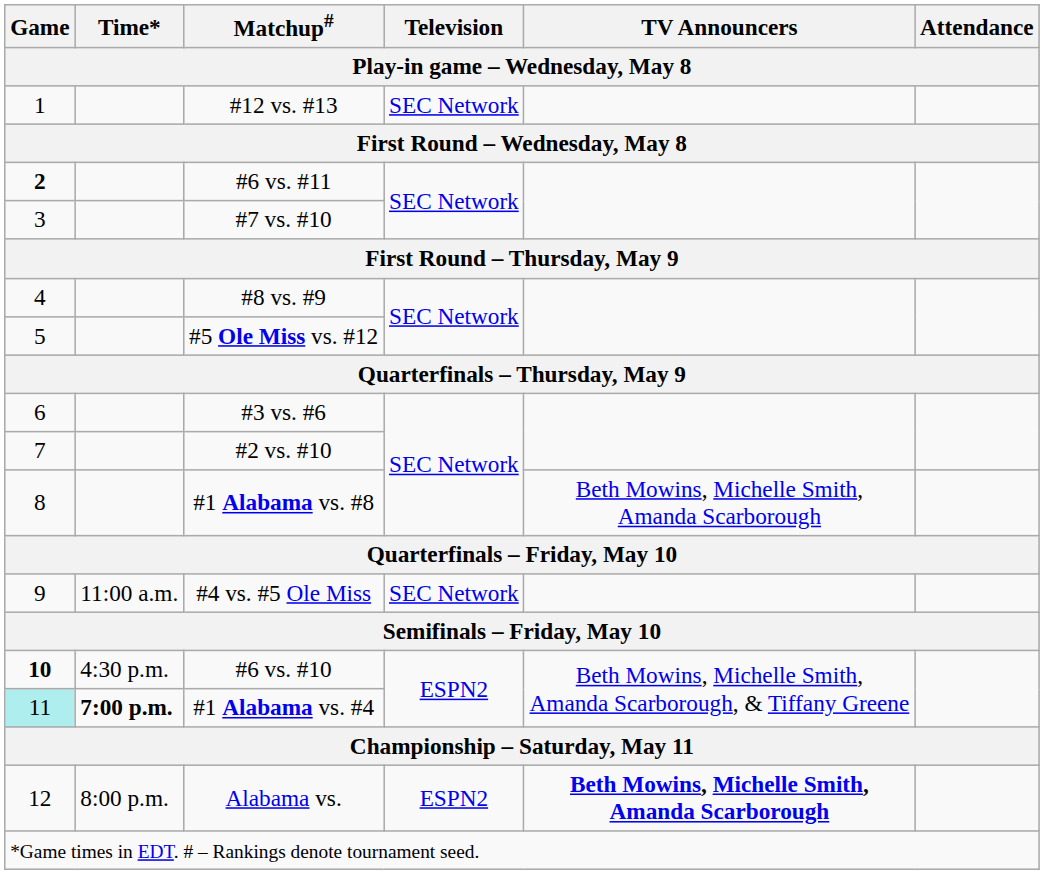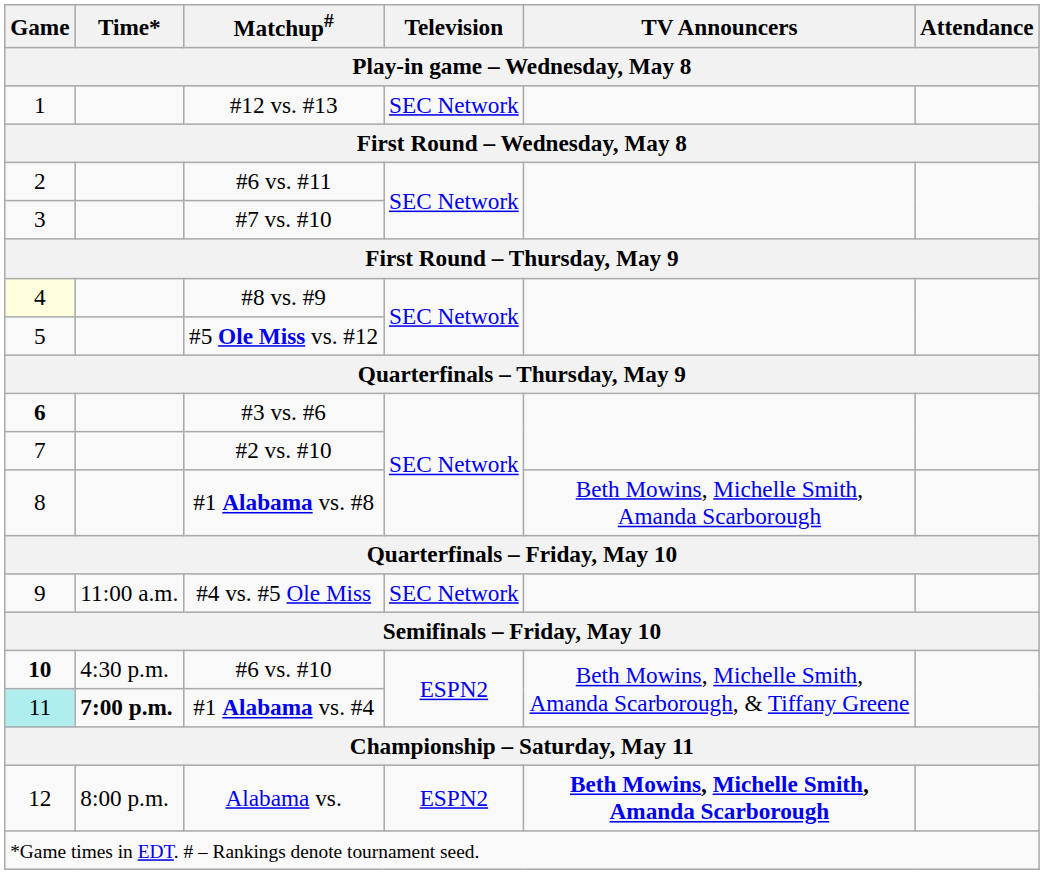(40, 181) bold -> (40, 181) normal
(40, 296) no background -> (40, 296) lightyellow background
(40, 412) normal -> (40, 412) bold
